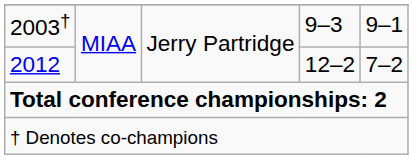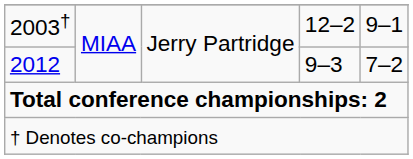(324, 25) 9–3 -> (330, 25) 12–2
(330, 64) 12–2 -> (324, 64) 9–3
